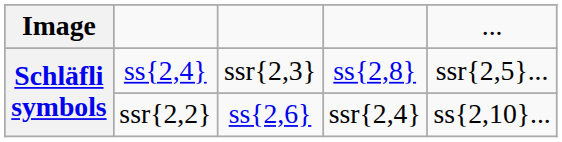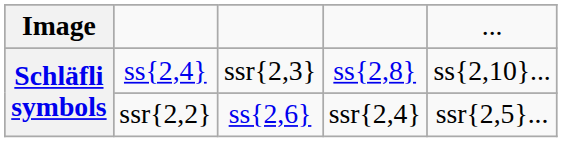(492, 70) ssr{2,5}... -> (492, 70) ss{2,10}...
(492, 114) ss{2,10}... -> (492, 114) ssr{2,5}...
